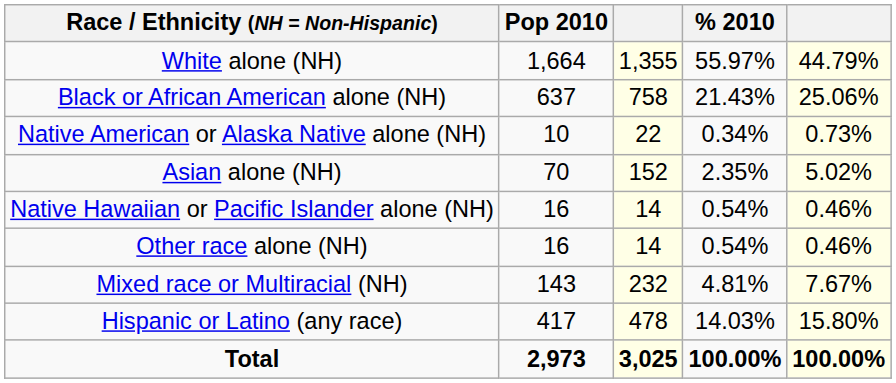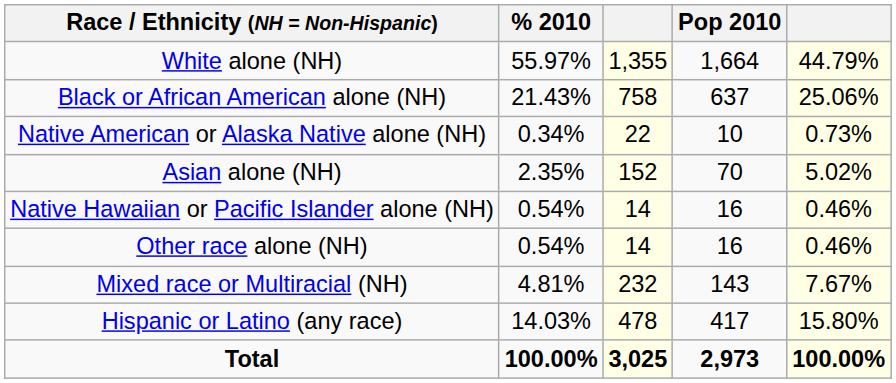columns swapped: (556, 23) <-> (735, 23)
